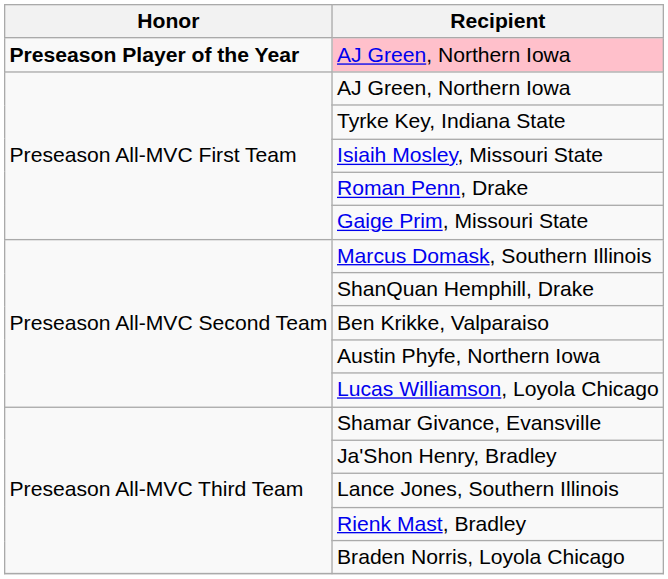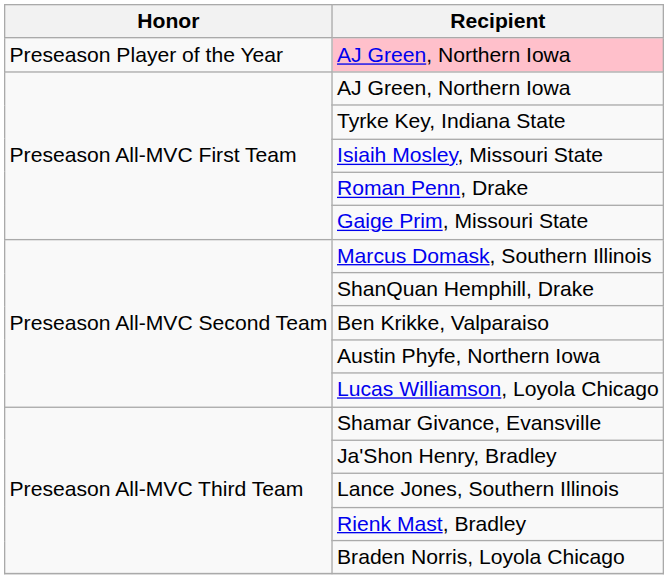(154, 54) bold -> (146, 54) normal
